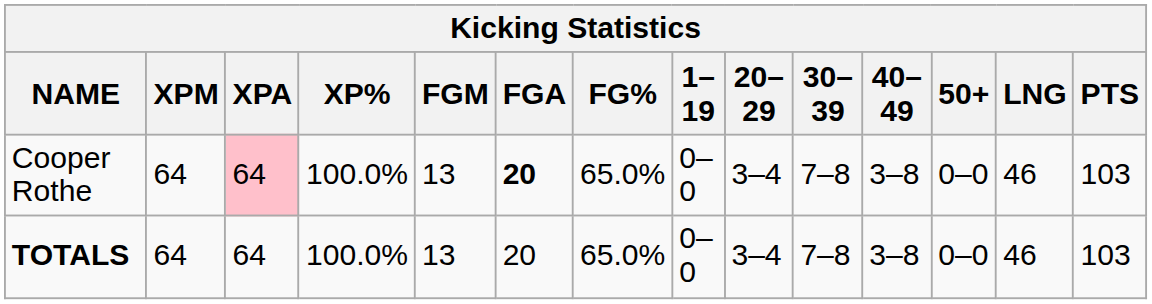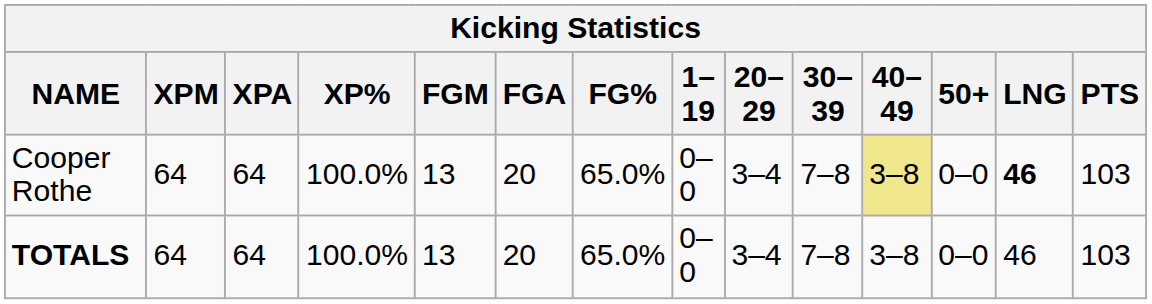(249, 174) pink background -> (249, 174) no background
(519, 174) bold -> (519, 174) normal
(894, 174) no background -> (894, 174) khaki background
(1020, 174) normal -> (1020, 174) bold
